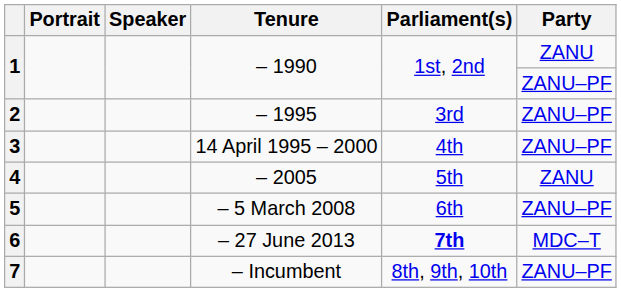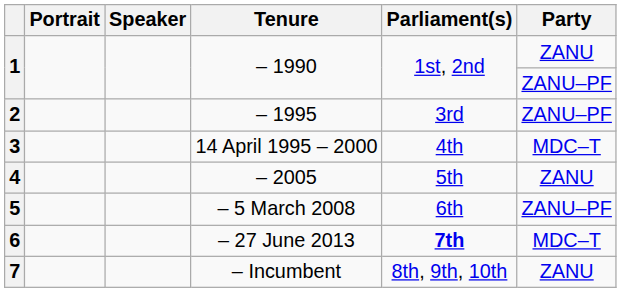(567, 146) ZANU–PF -> (567, 146) MDC–T
(567, 271) ZANU–PF -> (567, 271) ZANU
